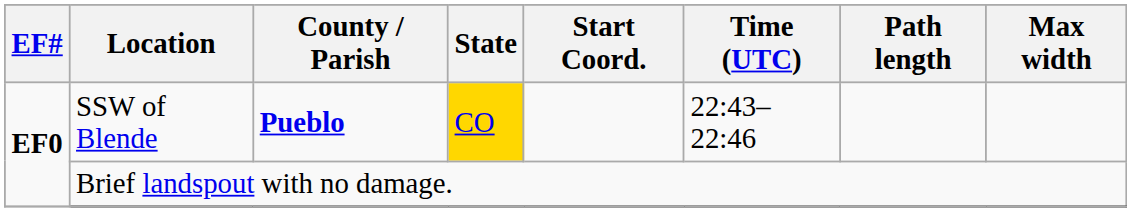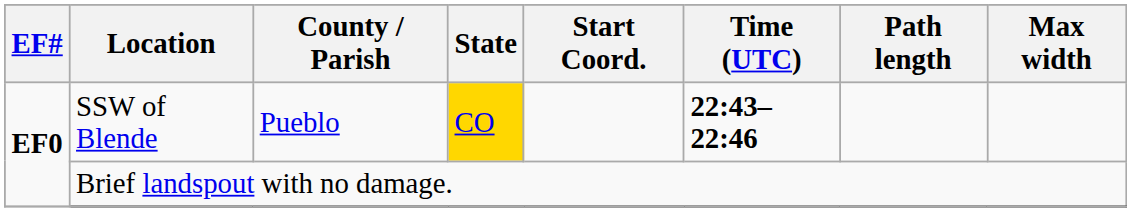(302, 121) bold -> (300, 121) normal
(731, 121) normal -> (731, 121) bold
